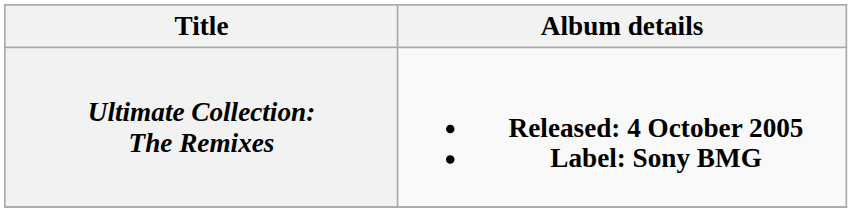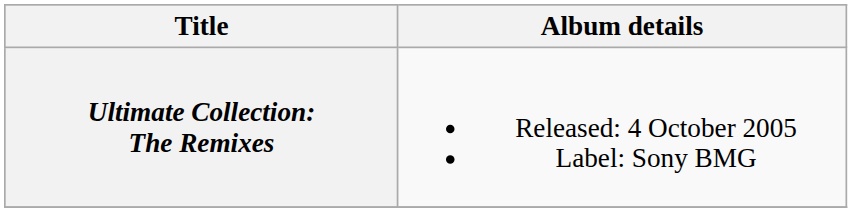(622, 143) bold -> (622, 143) normal
